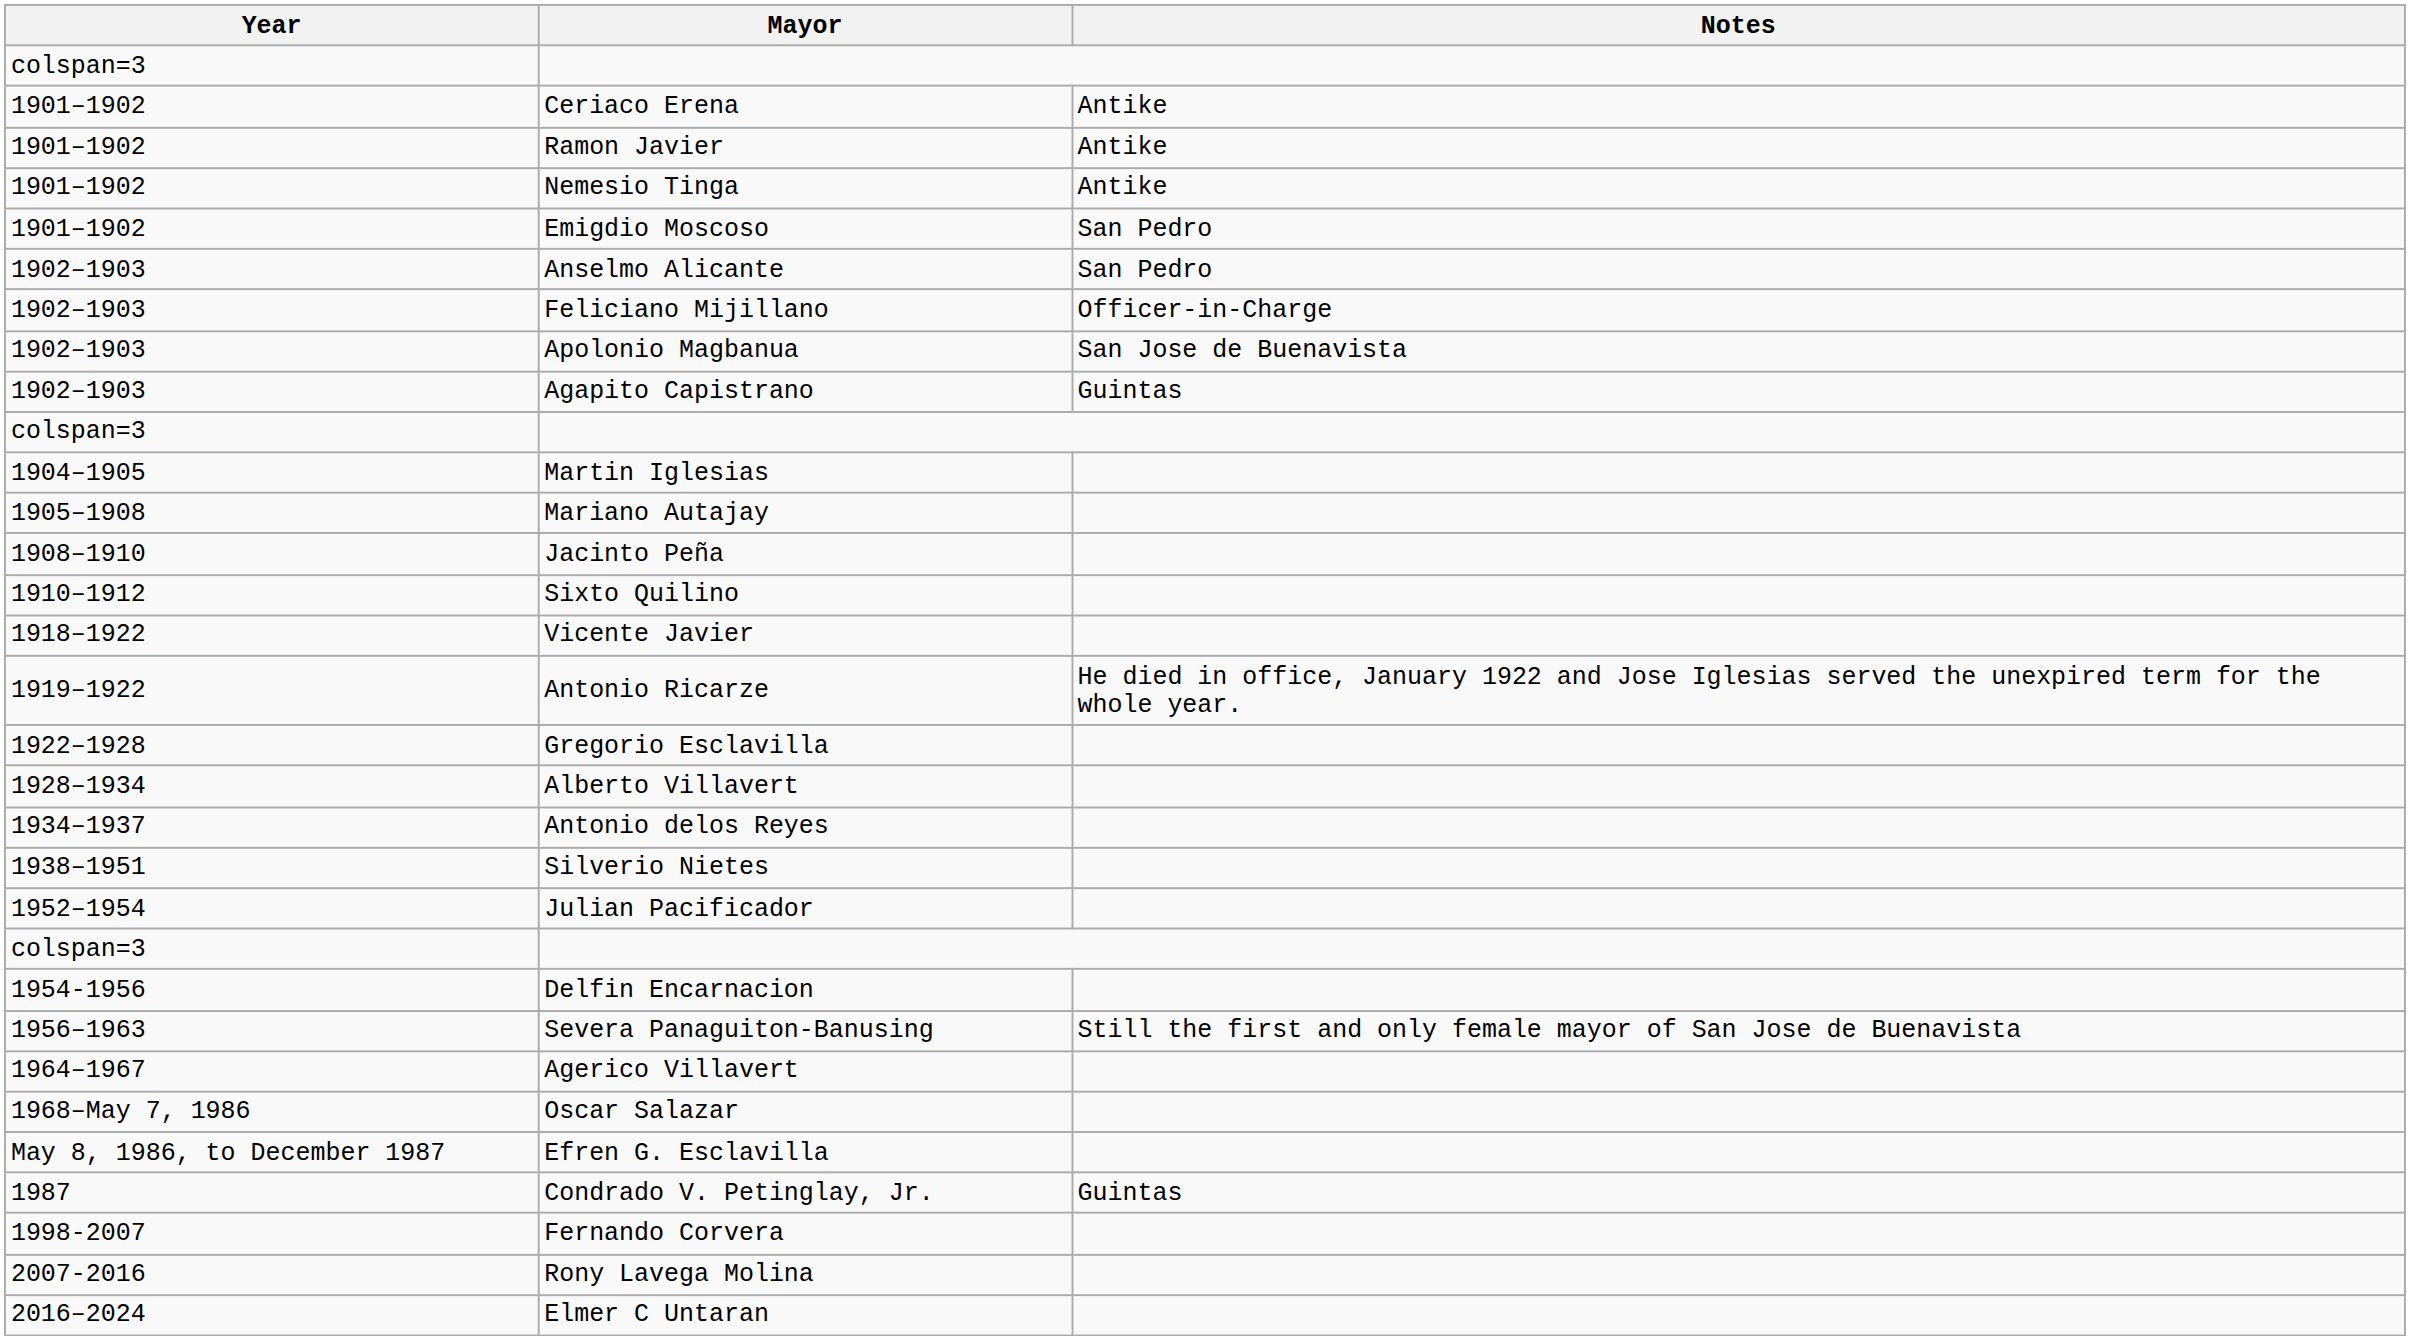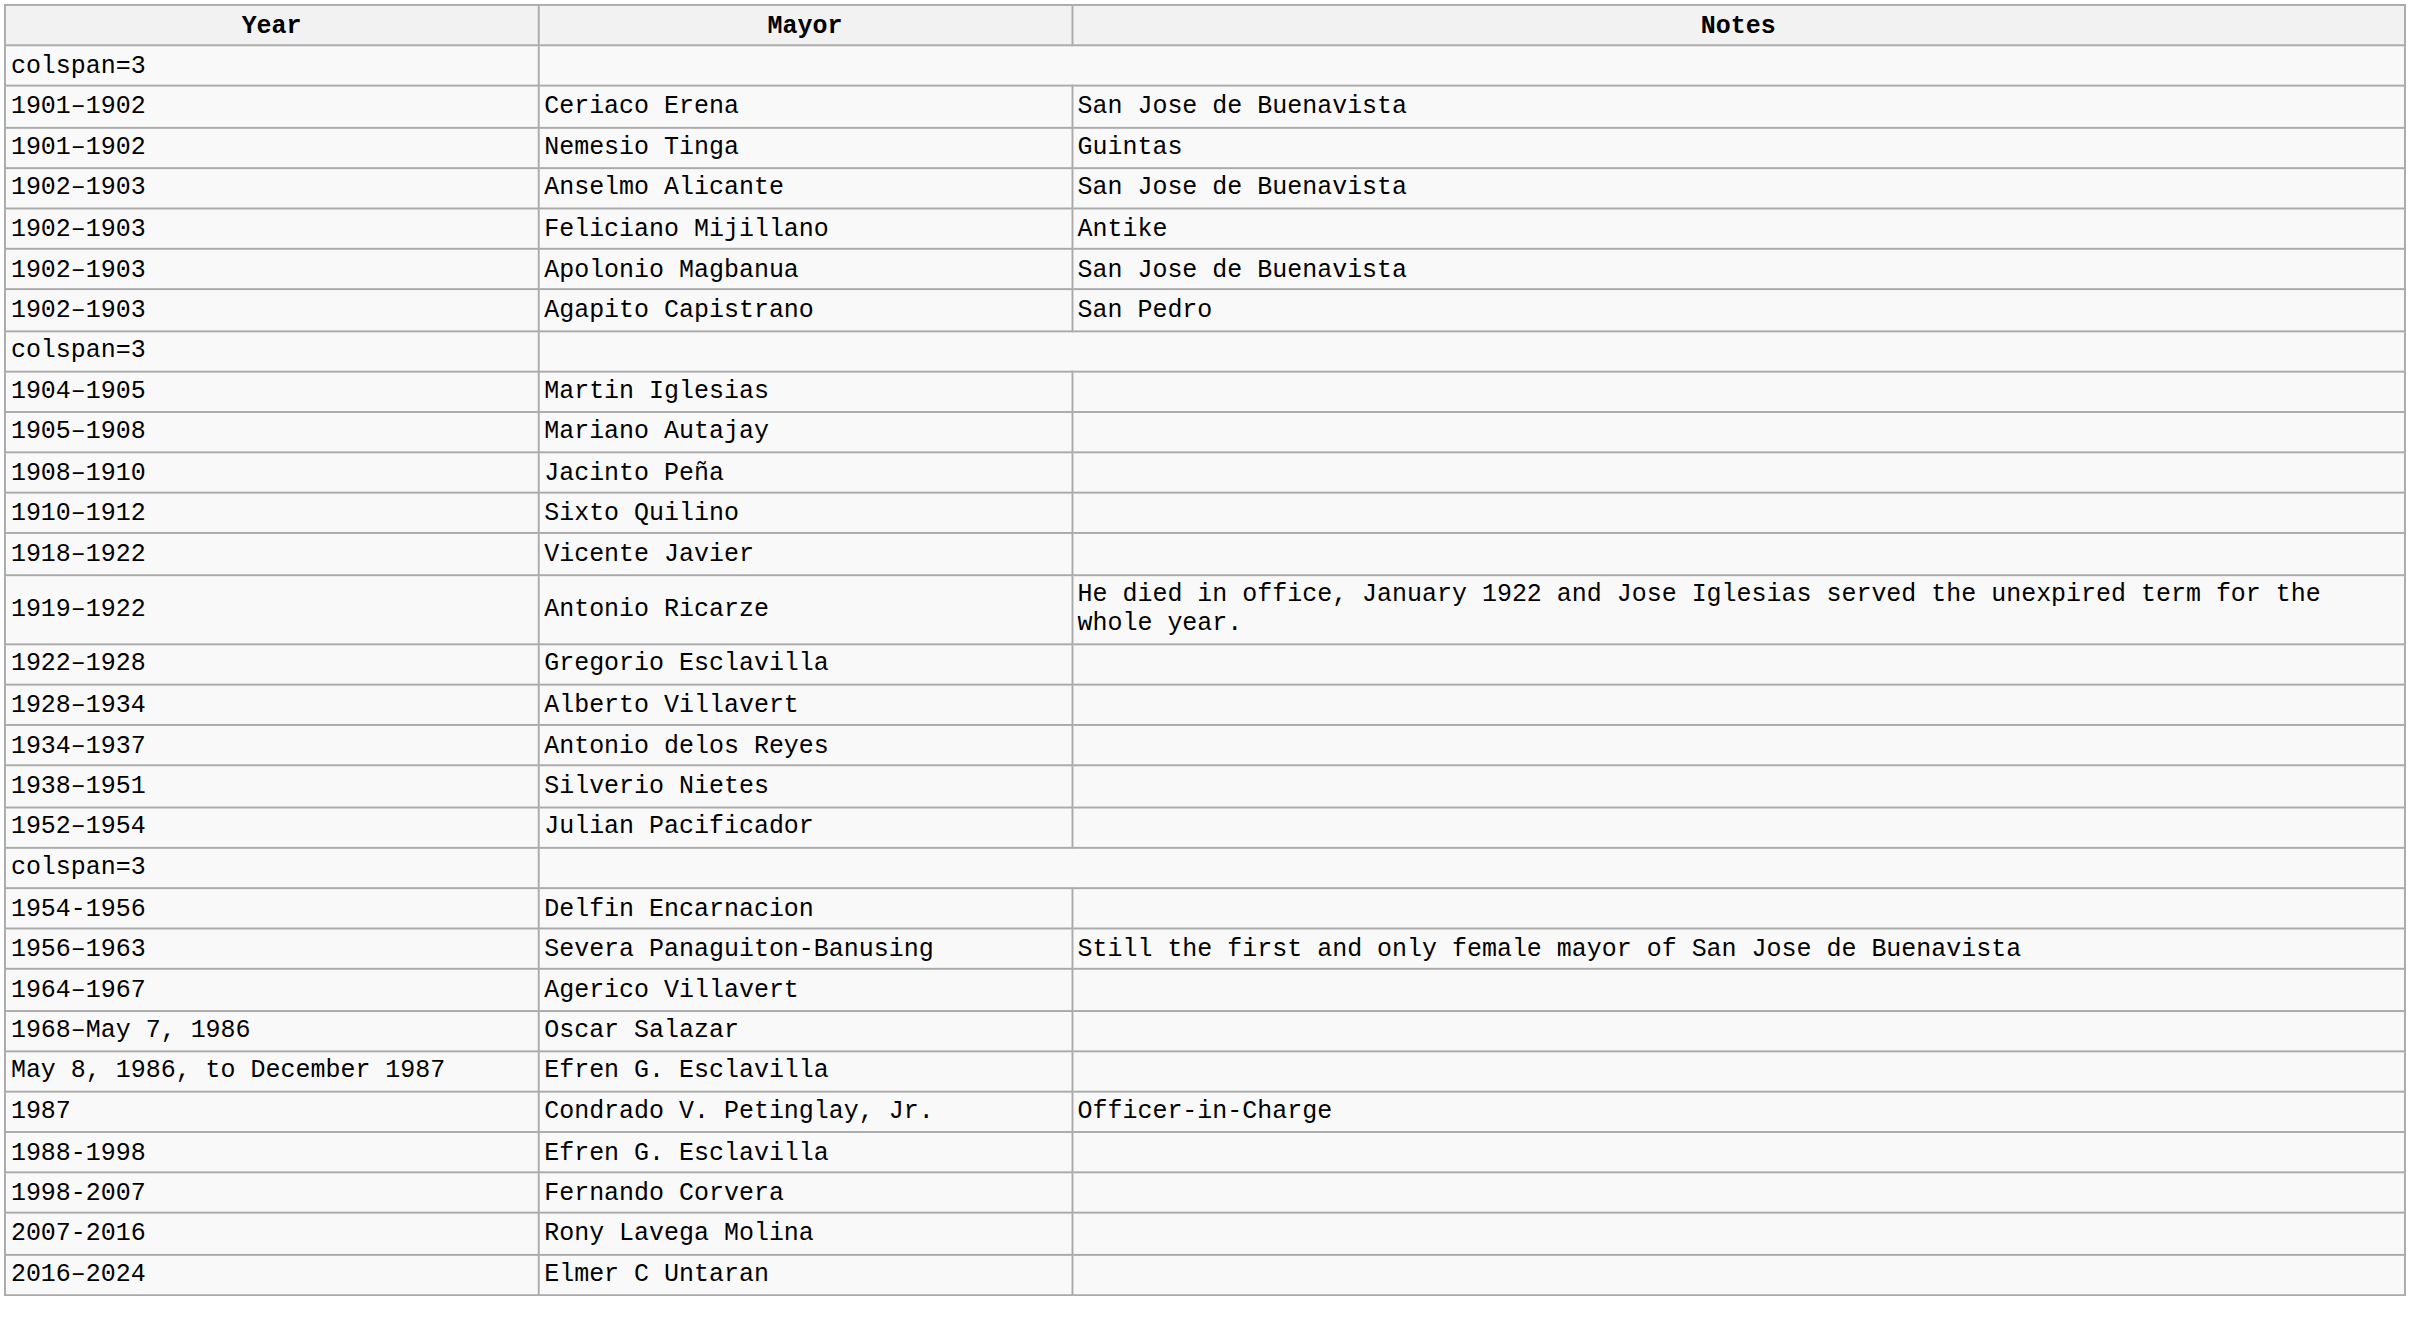(1122, 107) Antike -> (1242, 107) San Jose de Buenavista
- row: (78, 147)
(1122, 188) Antike -> (1130, 147) Guintas
- row: (78, 229)
(1145, 269) San Pedro -> (1242, 188) San Jose de Buenavista
(1205, 310) Officer-in-Charge -> (1122, 229) Antike
(1130, 391) Guintas -> (1145, 310) San Pedro
(1130, 1193) Guintas -> (1205, 1112) Officer-in-Charge
+ row: (78, 1152)
